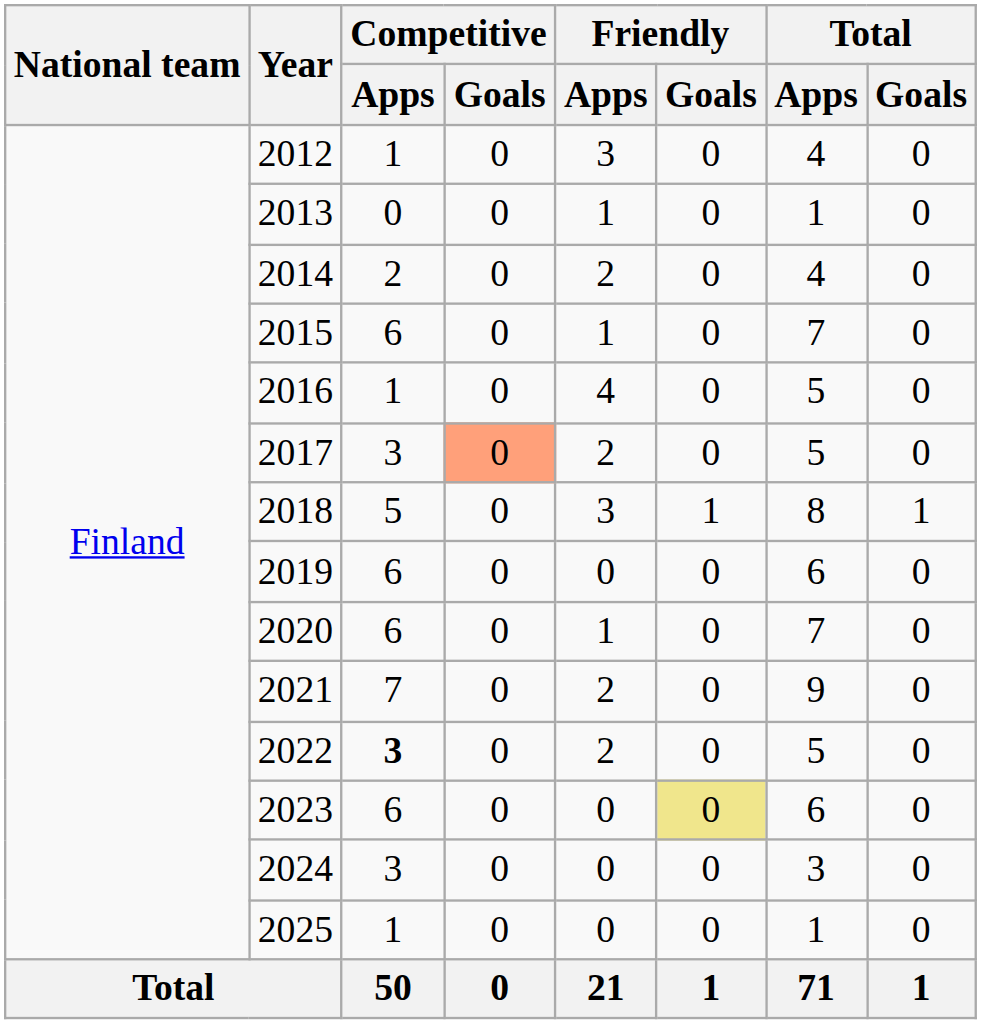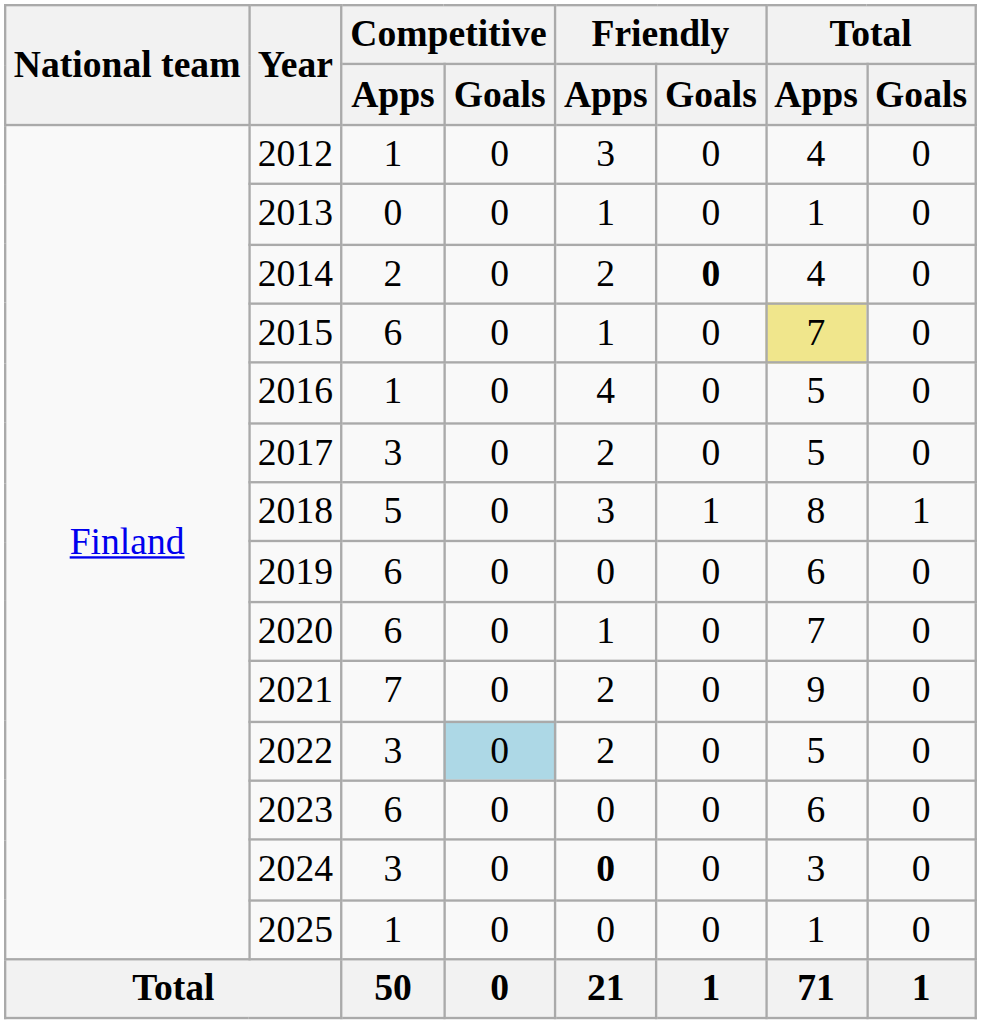(711, 272) normal -> (711, 272) bold
(816, 332) no background -> (816, 332) khaki background
(500, 451) lightsalmon background -> (500, 451) no background
(393, 749) bold -> (393, 749) normal
(500, 749) no background -> (500, 749) lightblue background
(711, 809) khaki background -> (711, 809) no background
(606, 869) normal -> (606, 869) bold
